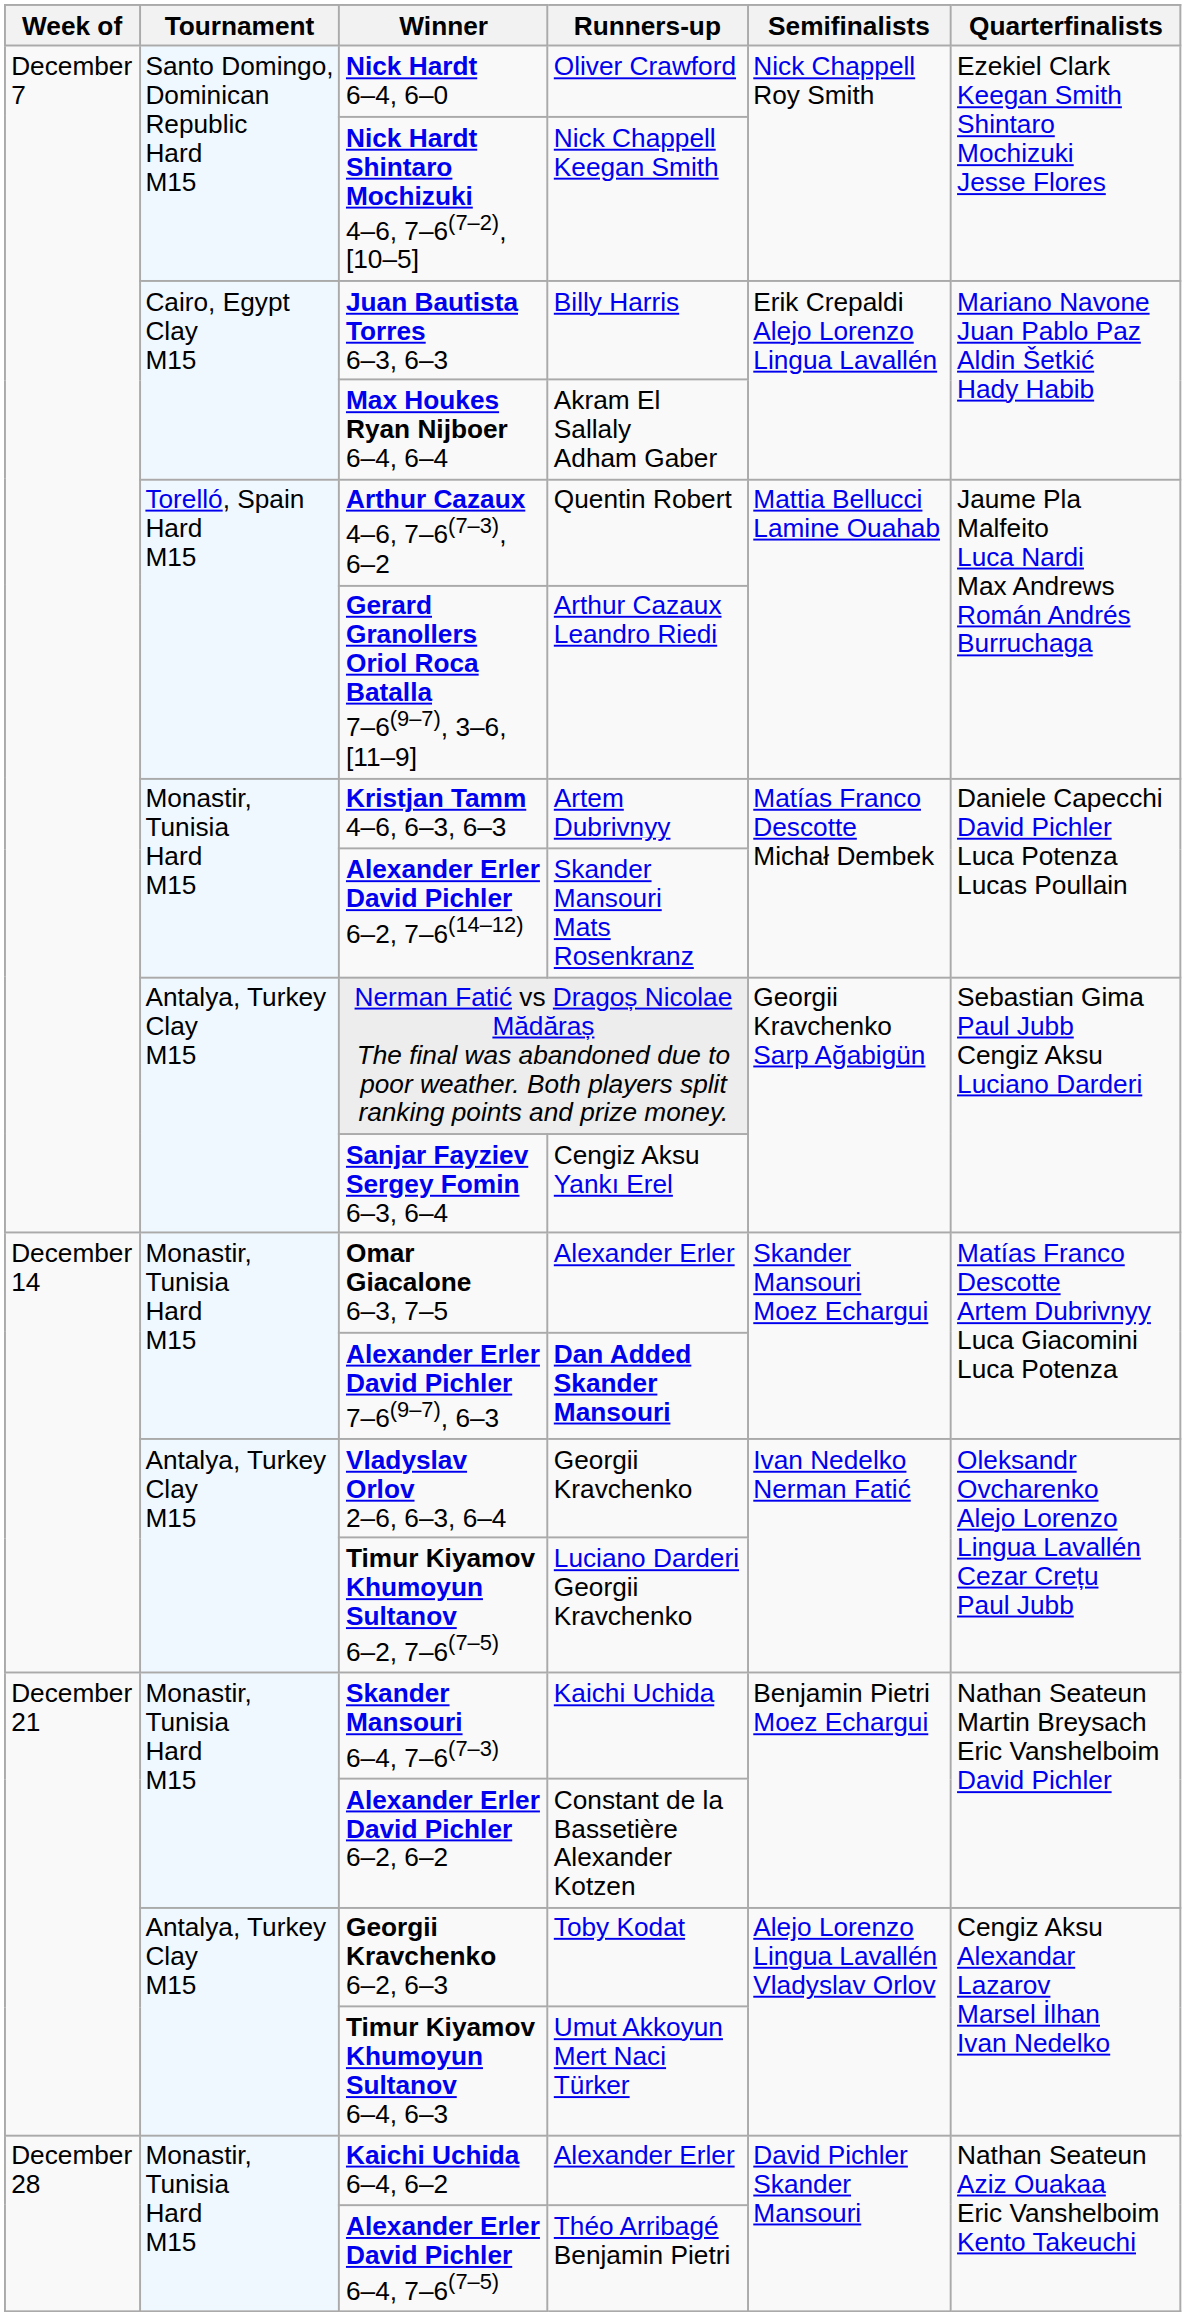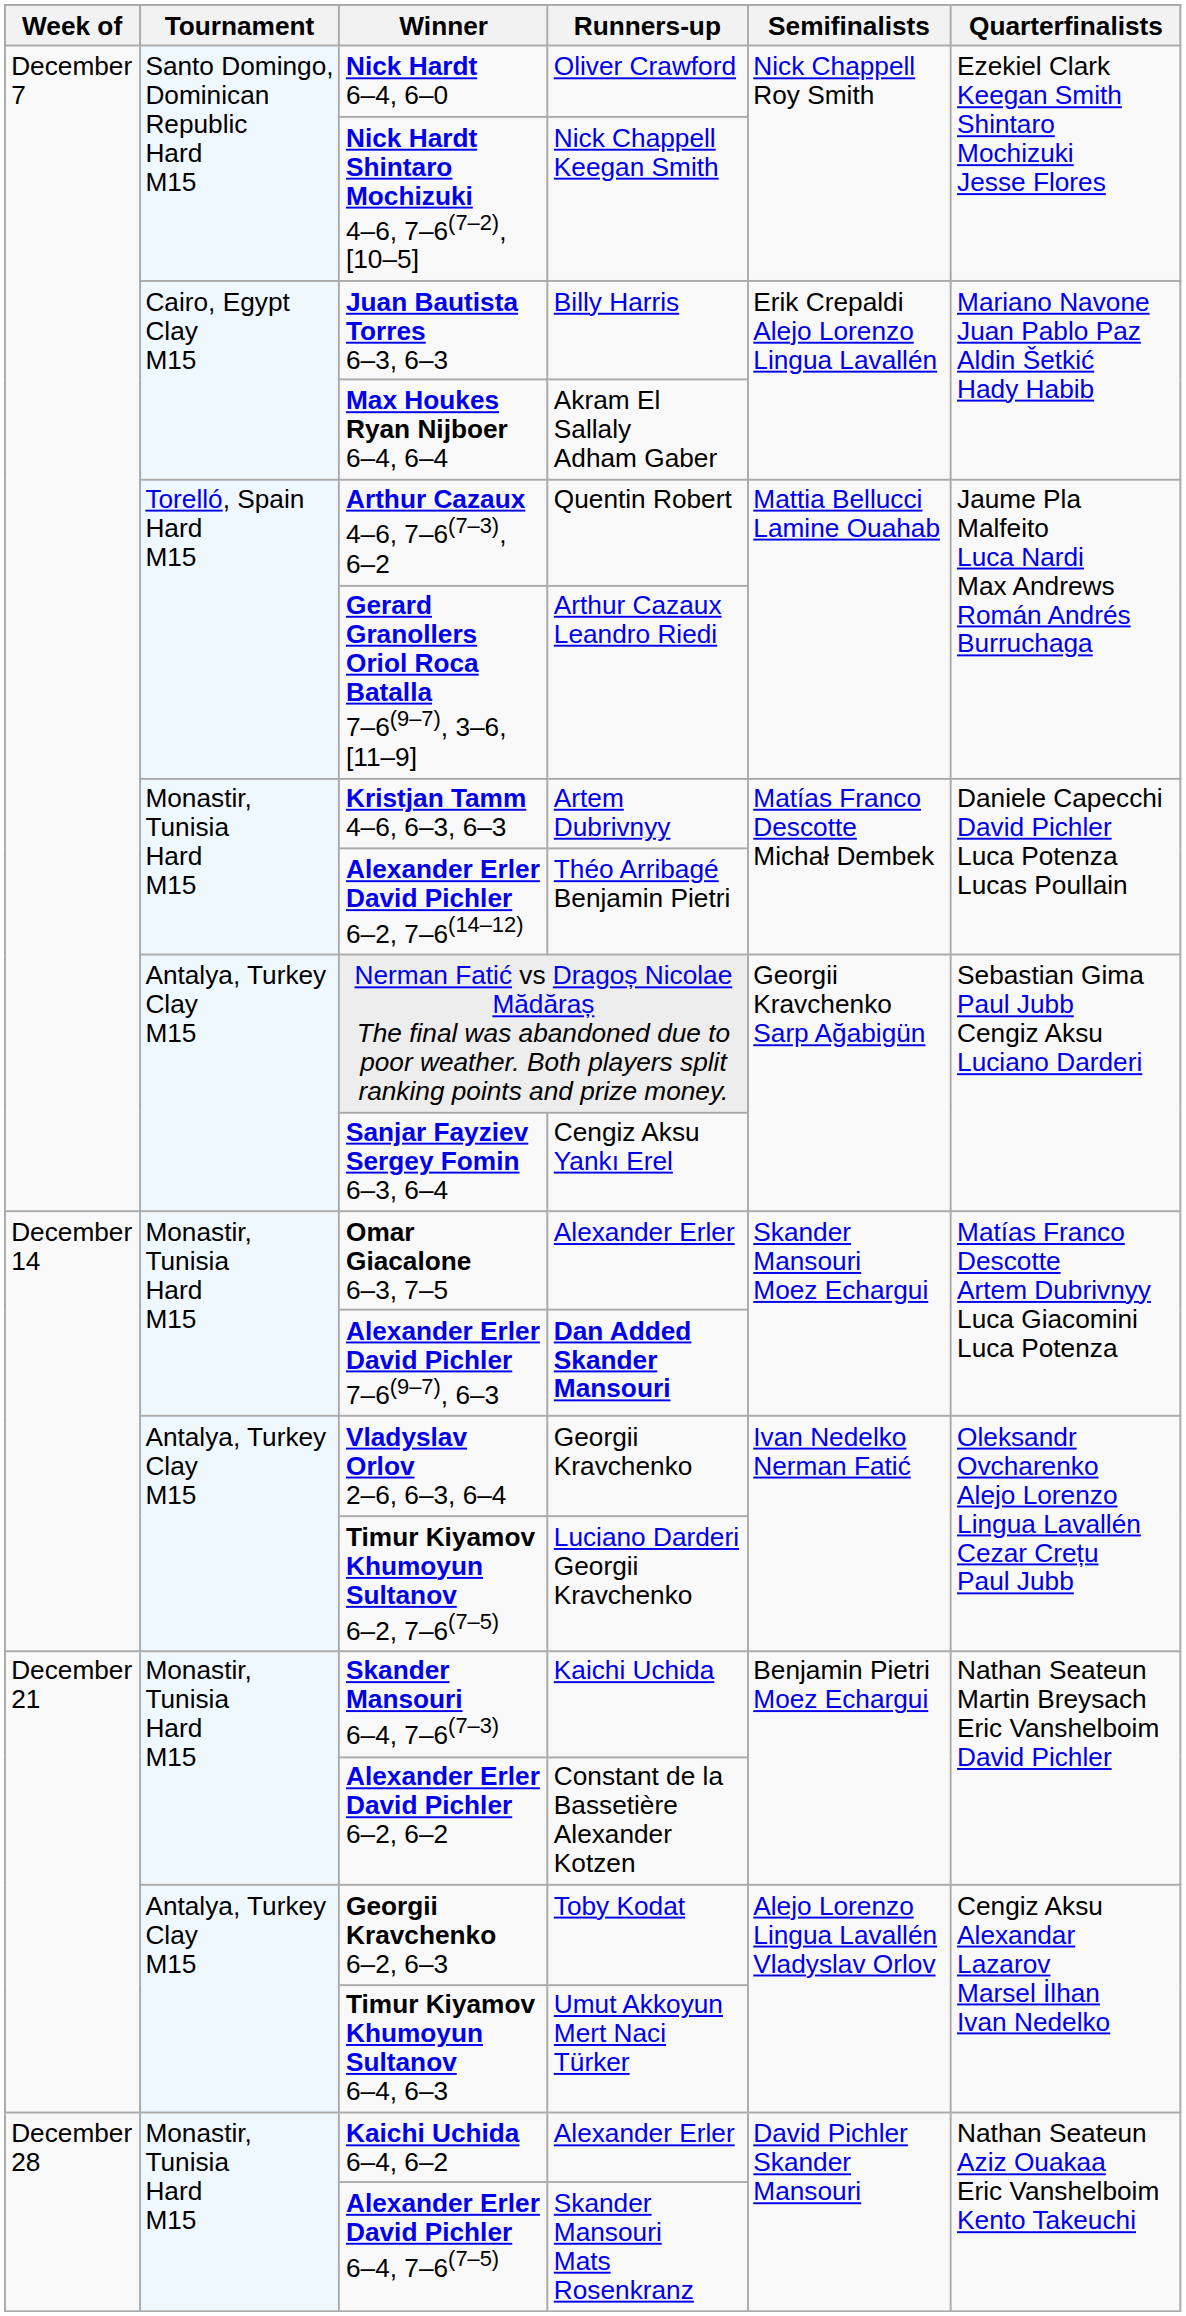(624, 912) Skander Mansouri Mats Rosenkranz -> (642, 883) Théo Arribagé Benjamin Pietri
(642, 2240) Théo Arribagé Benjamin Pietri -> (624, 2247) Skander Mansouri Mats Rosenkranz
